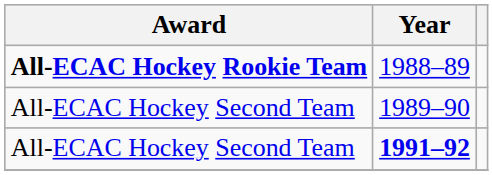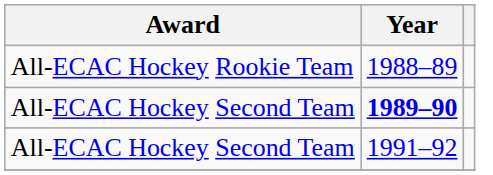(189, 66) bold -> (182, 66) normal
(425, 107) normal -> (412, 107) bold
(425, 148) bold -> (412, 148) normal
